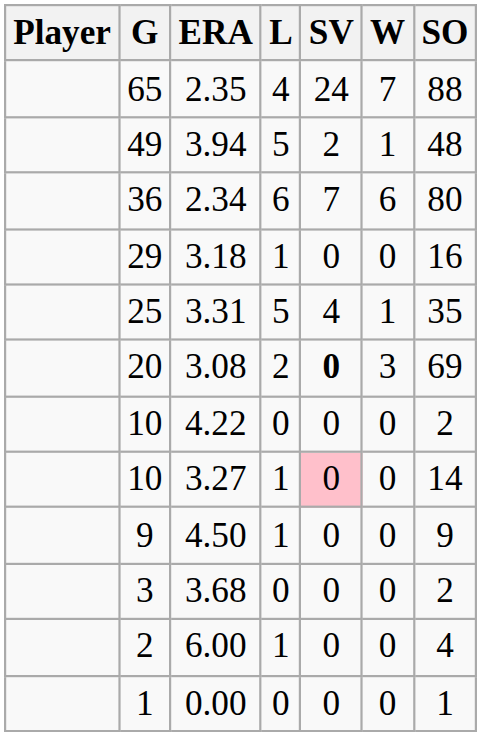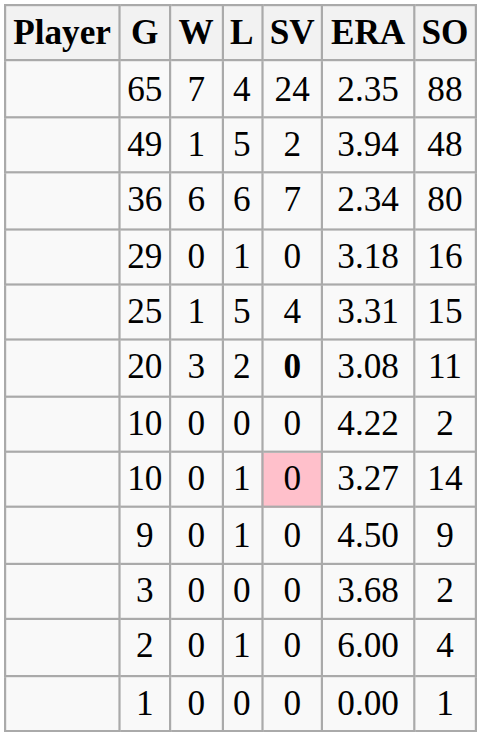columns swapped: (388, 32) <-> (216, 32)
(445, 311) 35 -> (445, 311) 15
(445, 367) 69 -> (445, 367) 11
